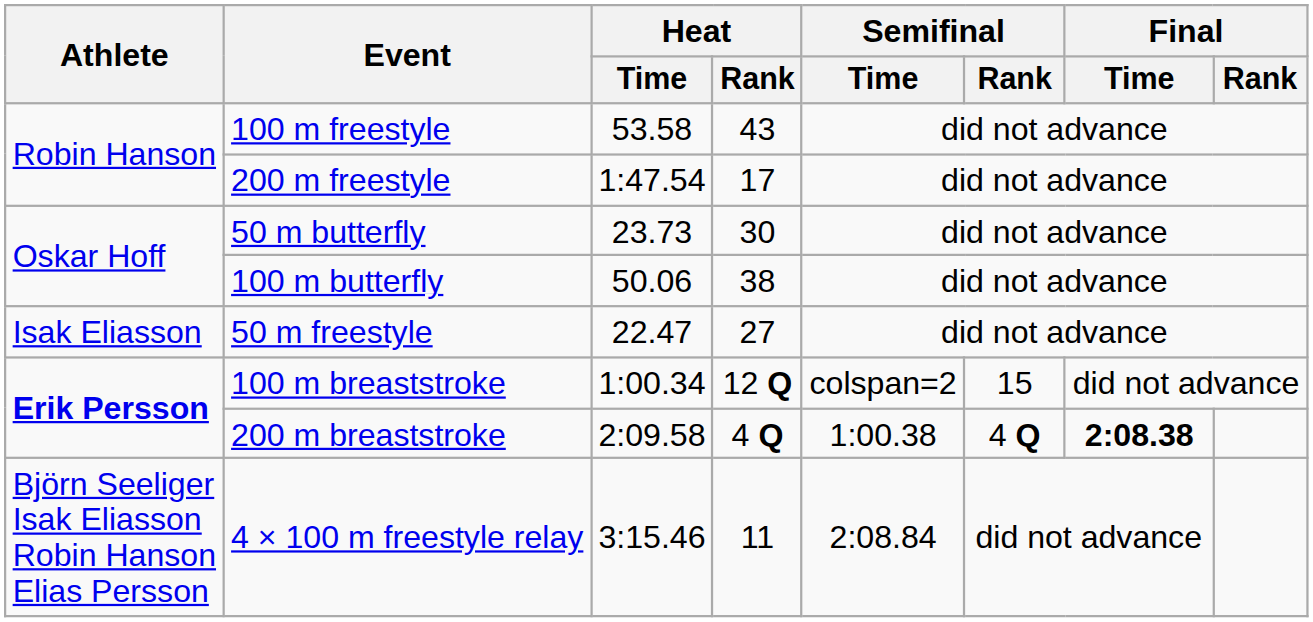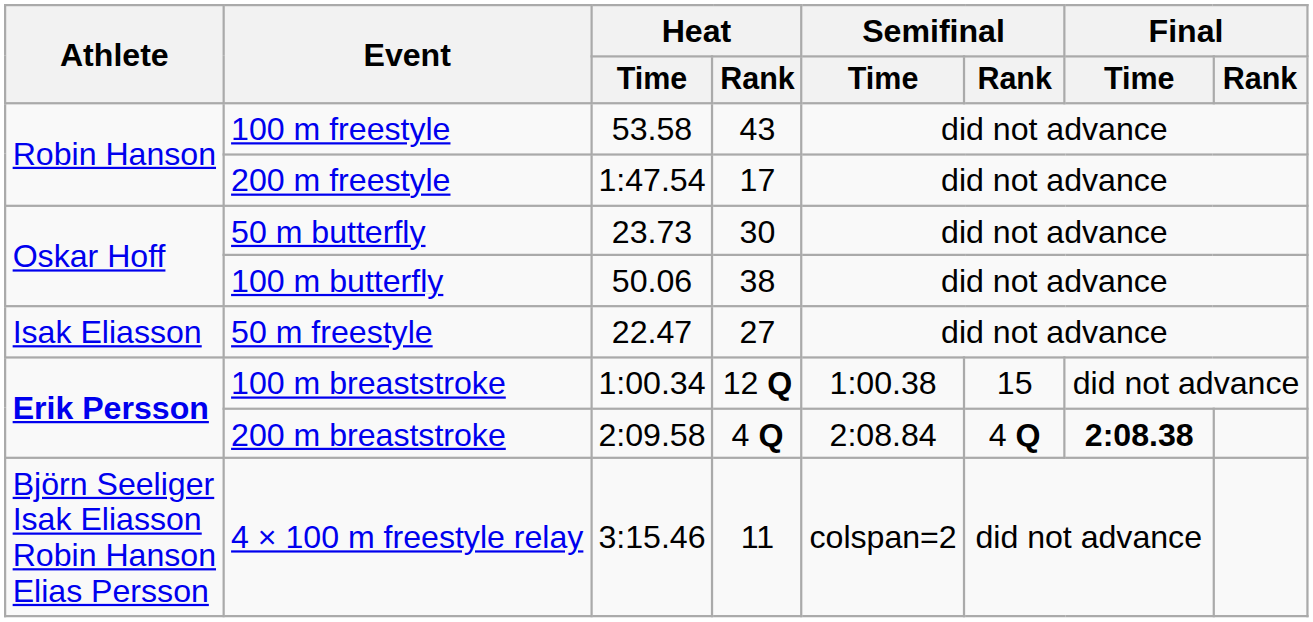(883, 383) colspan=2 -> (883, 383) 1:00.38
(883, 434) 1:00.38 -> (883, 434) 2:08.84
(883, 538) 2:08.84 -> (883, 538) colspan=2
